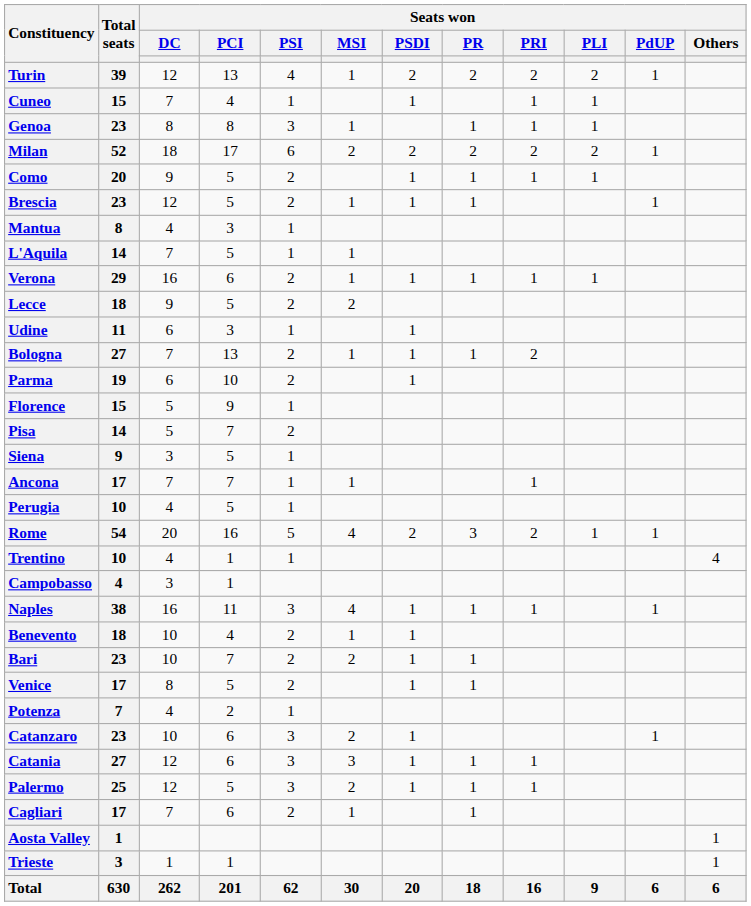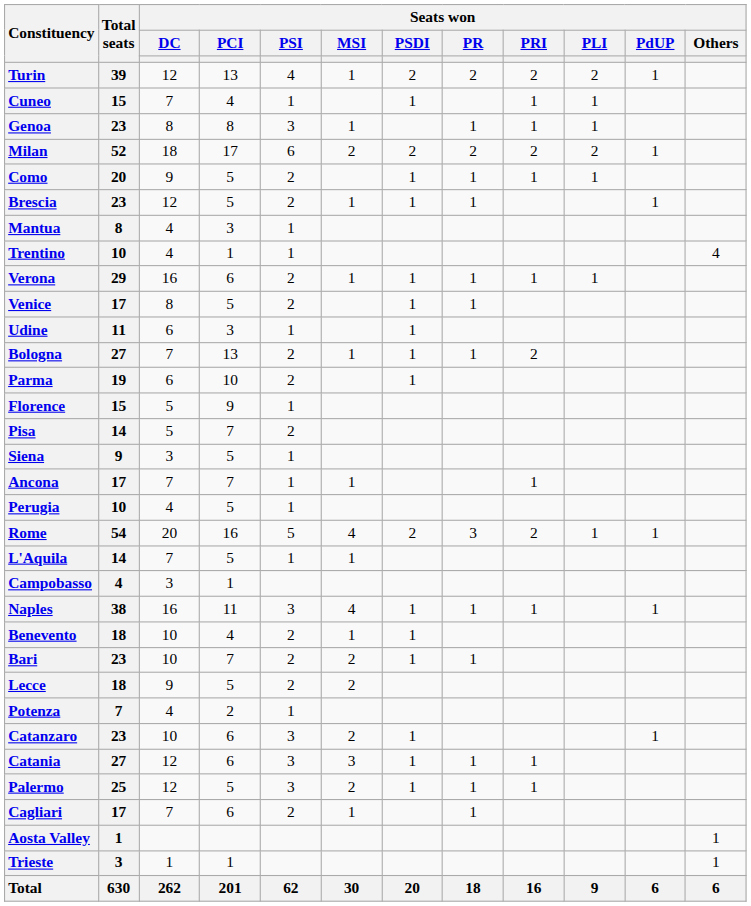rows swapped: (37, 558) <-> (38, 253)
rows swapped: (30, 685) <-> (27, 304)
